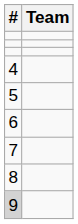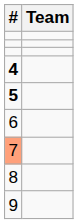(13, 68) normal -> (13, 68) bold
(13, 96) normal -> (13, 96) bold
(13, 150) no background -> (13, 150) lightsalmon background
(13, 204) lightgrey background -> (13, 204) no background
